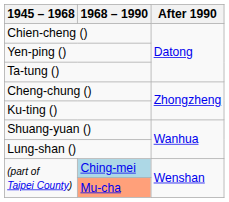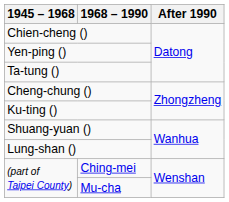(108, 168) lightblue background -> (108, 168) no background
(101, 187) lightsalmon background -> (101, 187) no background
